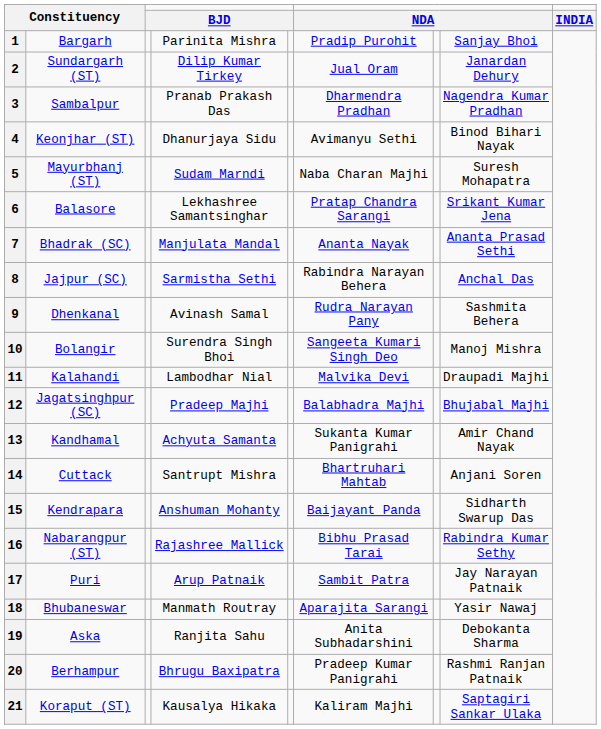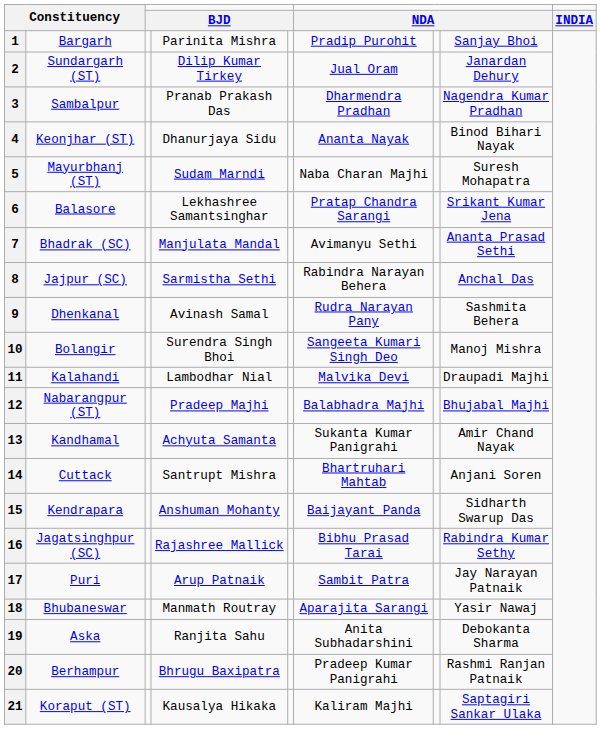(364, 139) Avimanyu Sethi -> (364, 139) Ananta Nayak
(364, 245) Ananta Nayak -> (364, 245) Avimanyu Sethi
(85, 406) Jagatsinghpur (SC) -> (85, 406) Nabarangpur (ST)
(85, 546) Nabarangpur (ST) -> (85, 546) Jagatsinghpur (SC)
